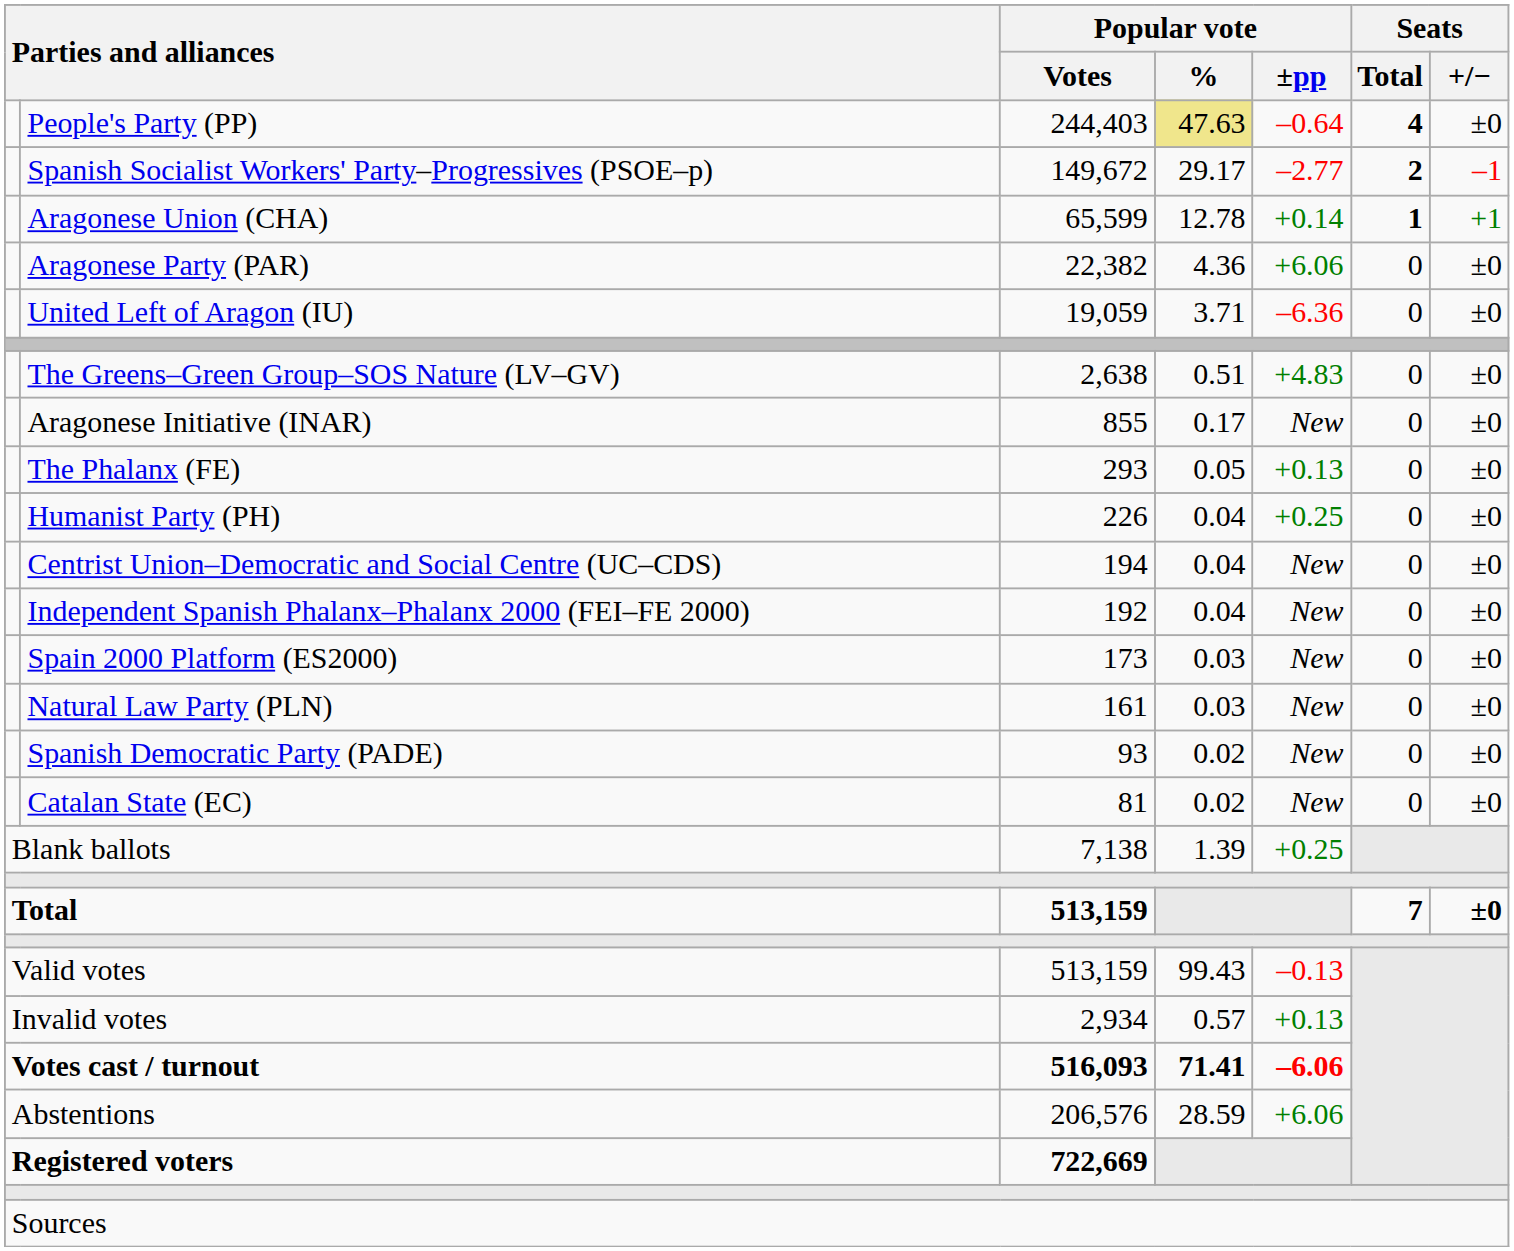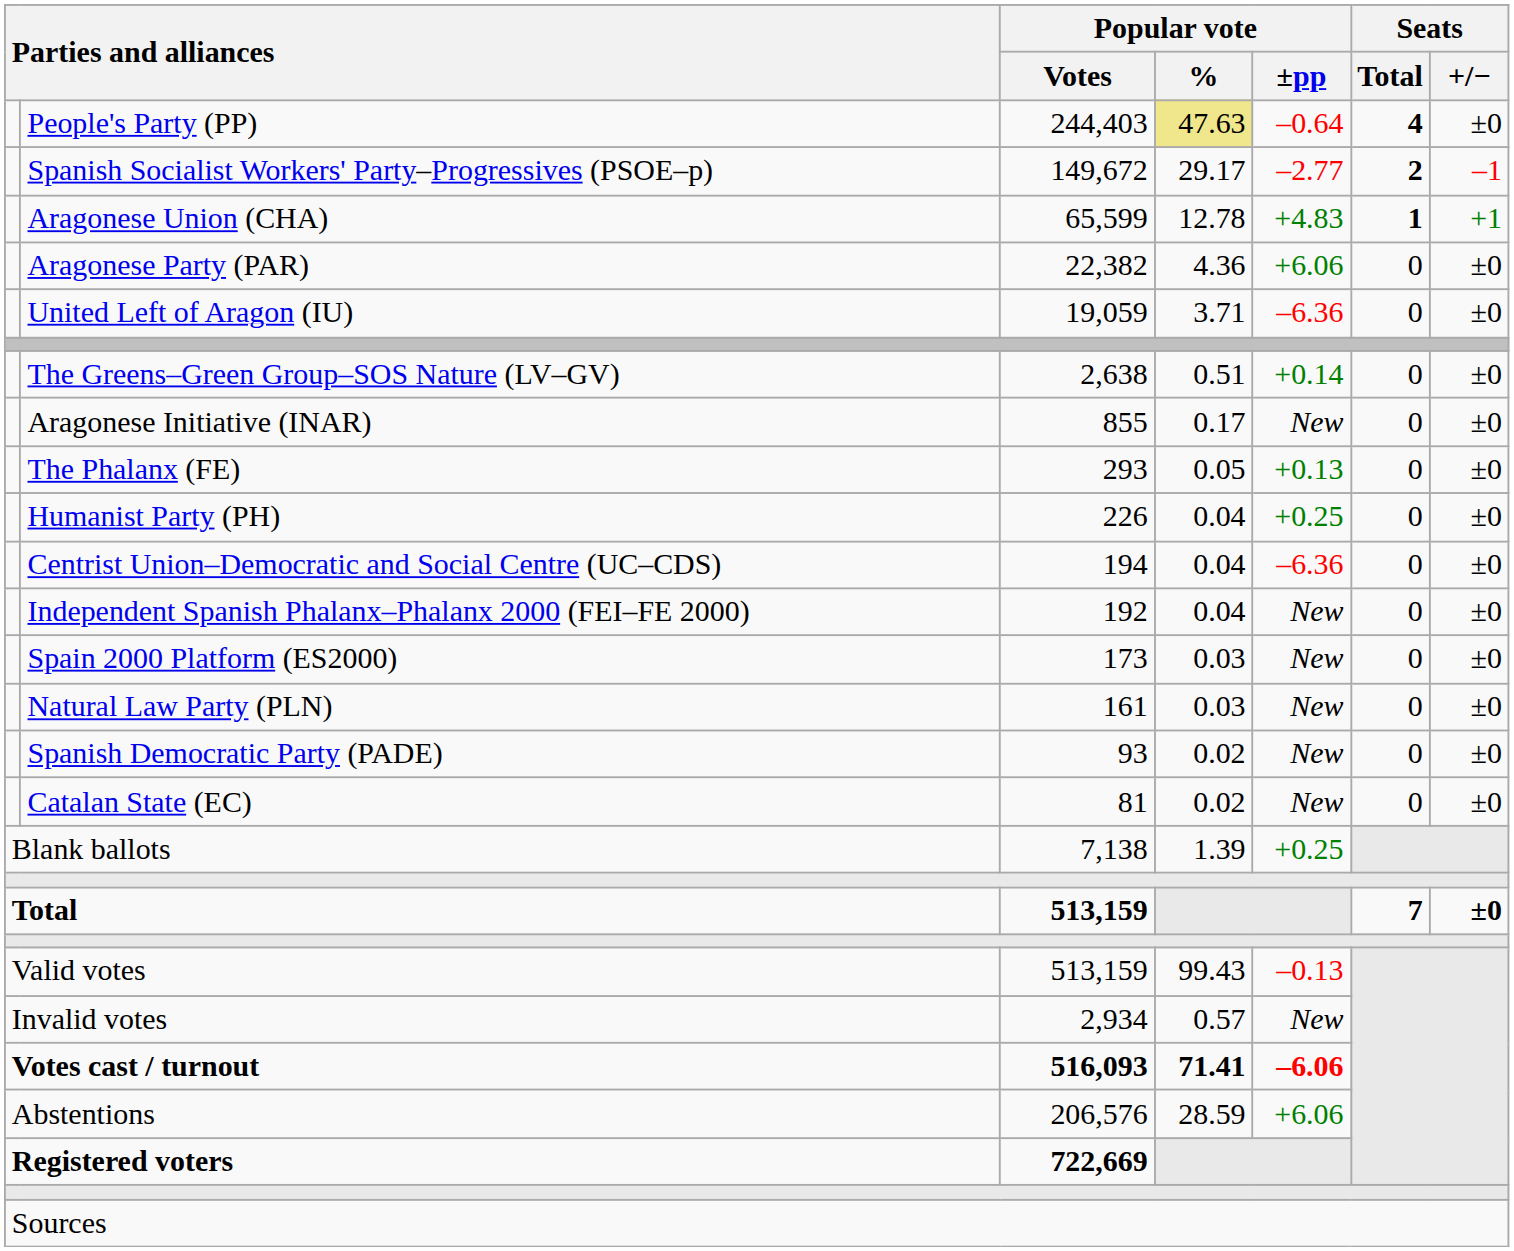(1309, 218) +0.14 -> (1309, 218) +4.83
(1309, 374) +4.83 -> (1309, 374) +0.14
(1317, 563) New -> (1310, 563) –6.36
(1309, 1018) +0.13 -> (1317, 1018) New
